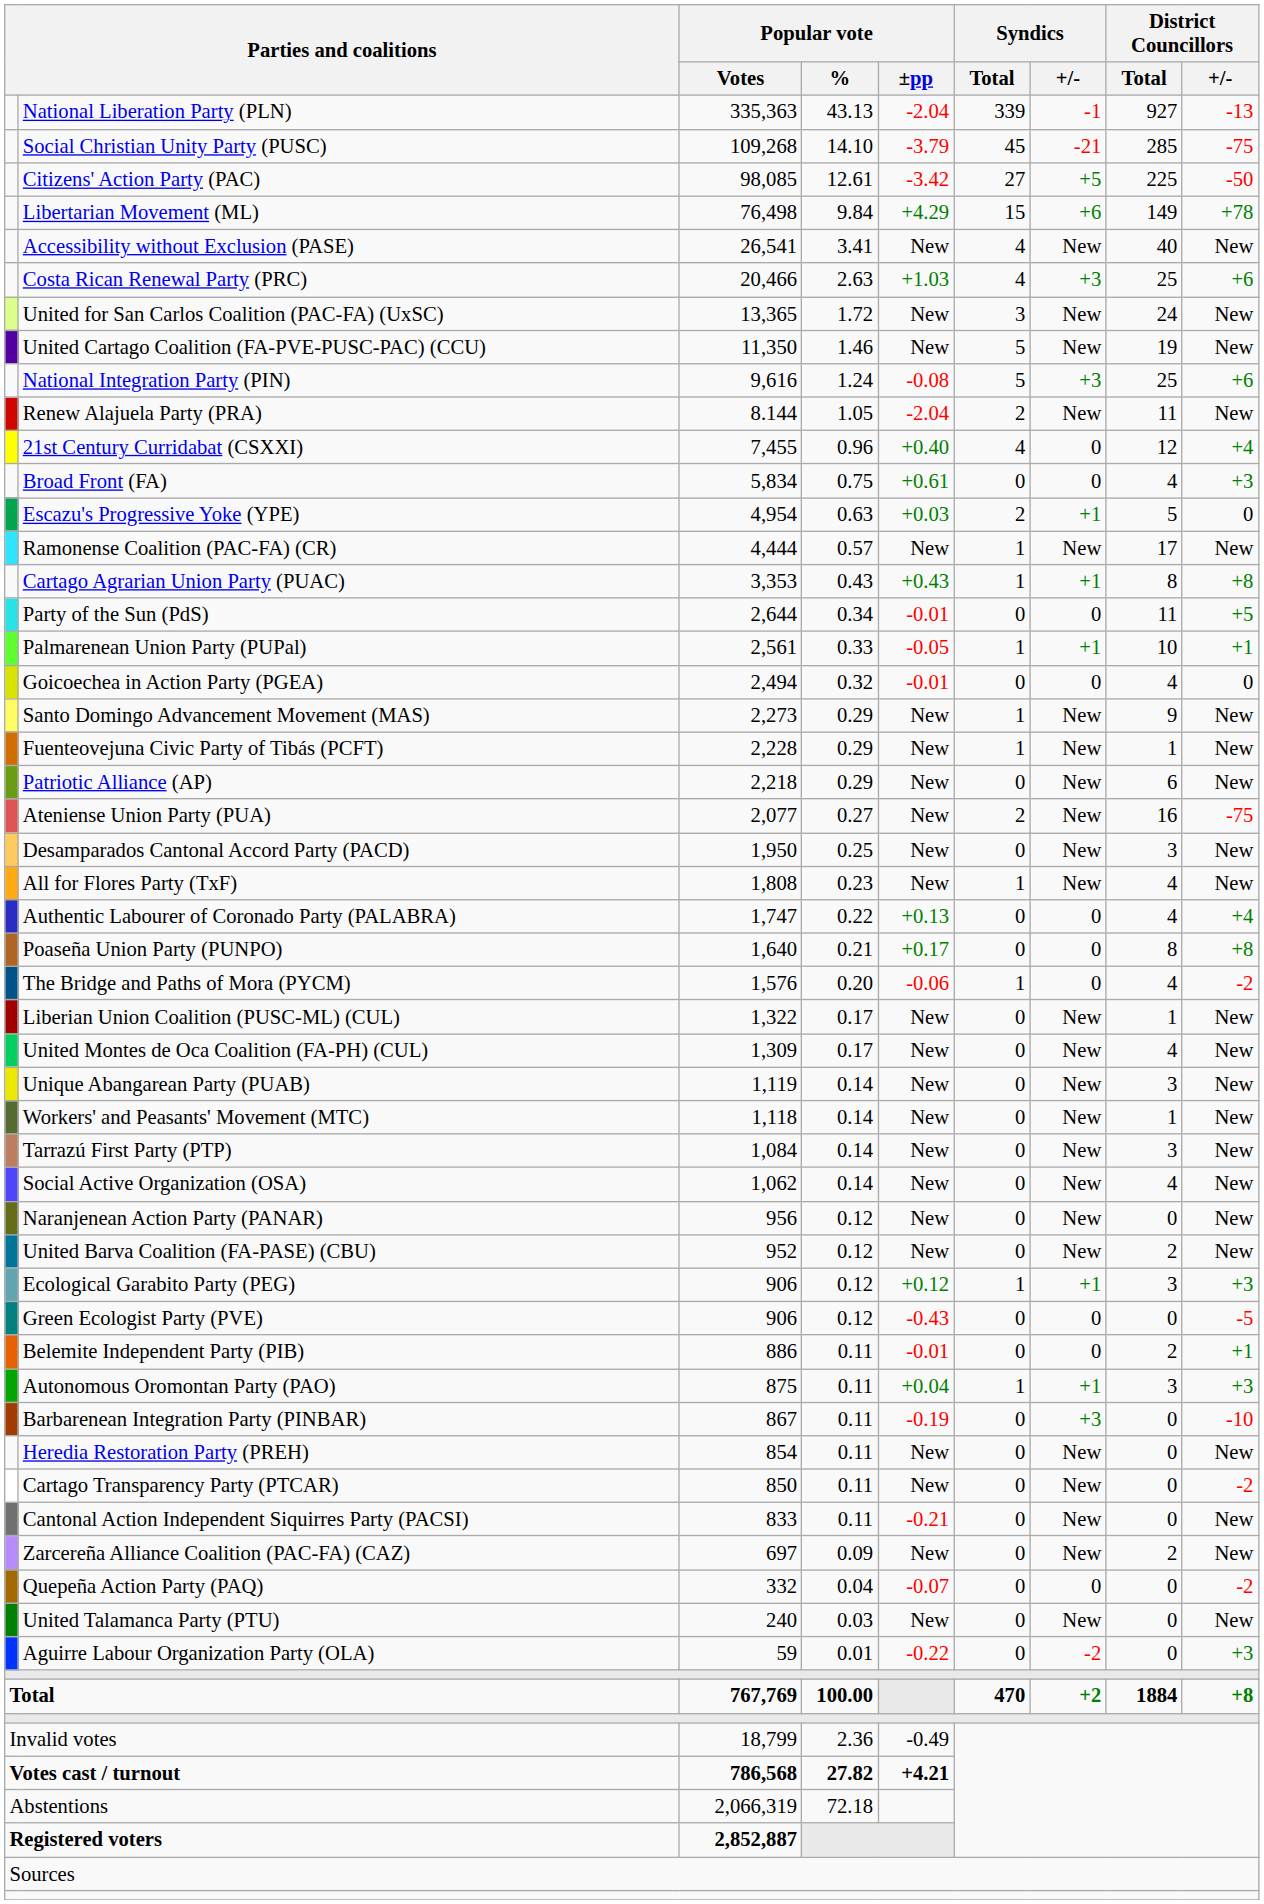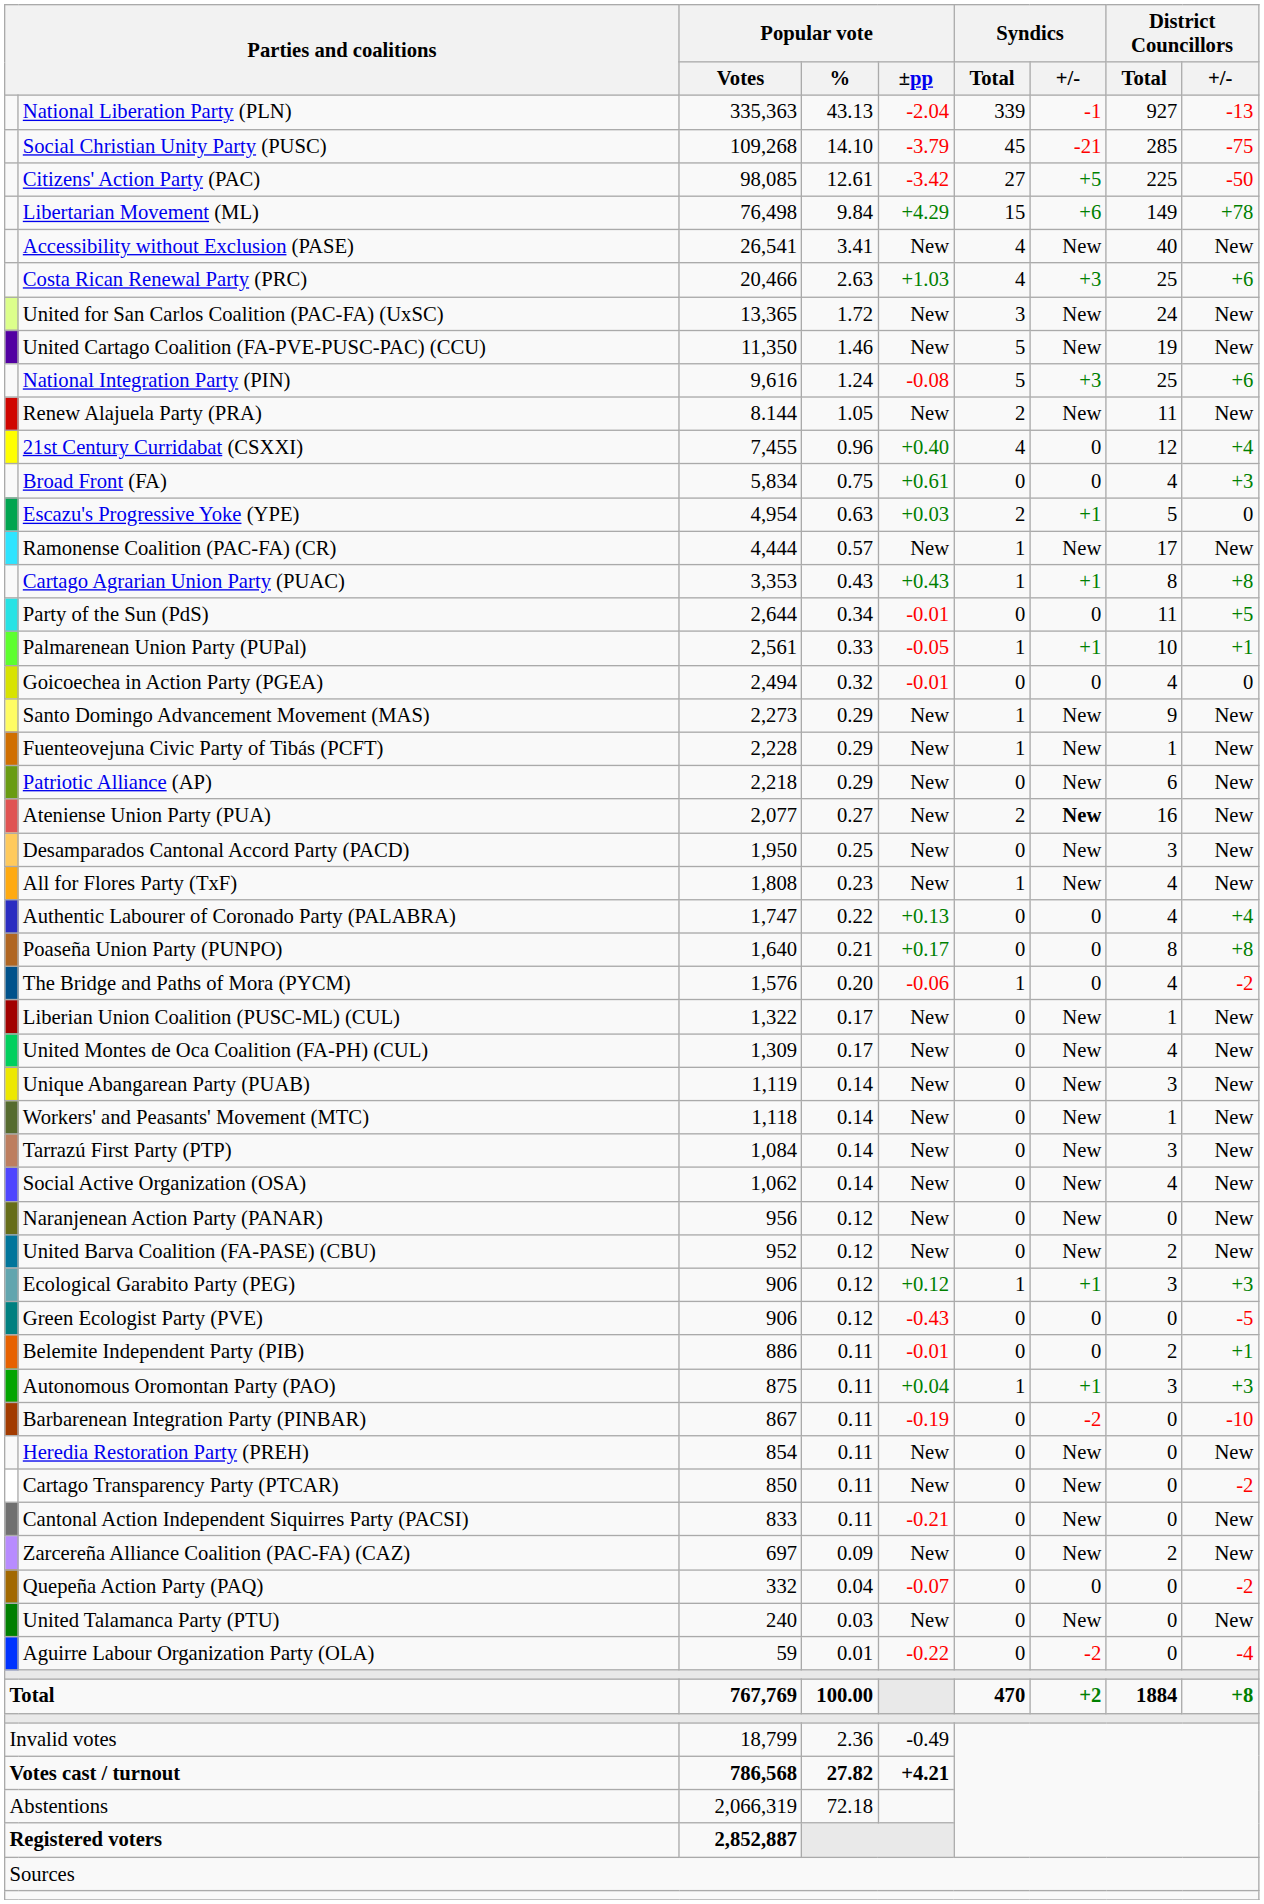(928, 413) -2.04 -> (930, 413) New
(1082, 815) normal -> (1082, 815) bold
(1240, 815) -75 -> (1234, 815) New
(1090, 1418) +3 -> (1093, 1418) -2
(1242, 1652) +3 -> (1245, 1652) -4
